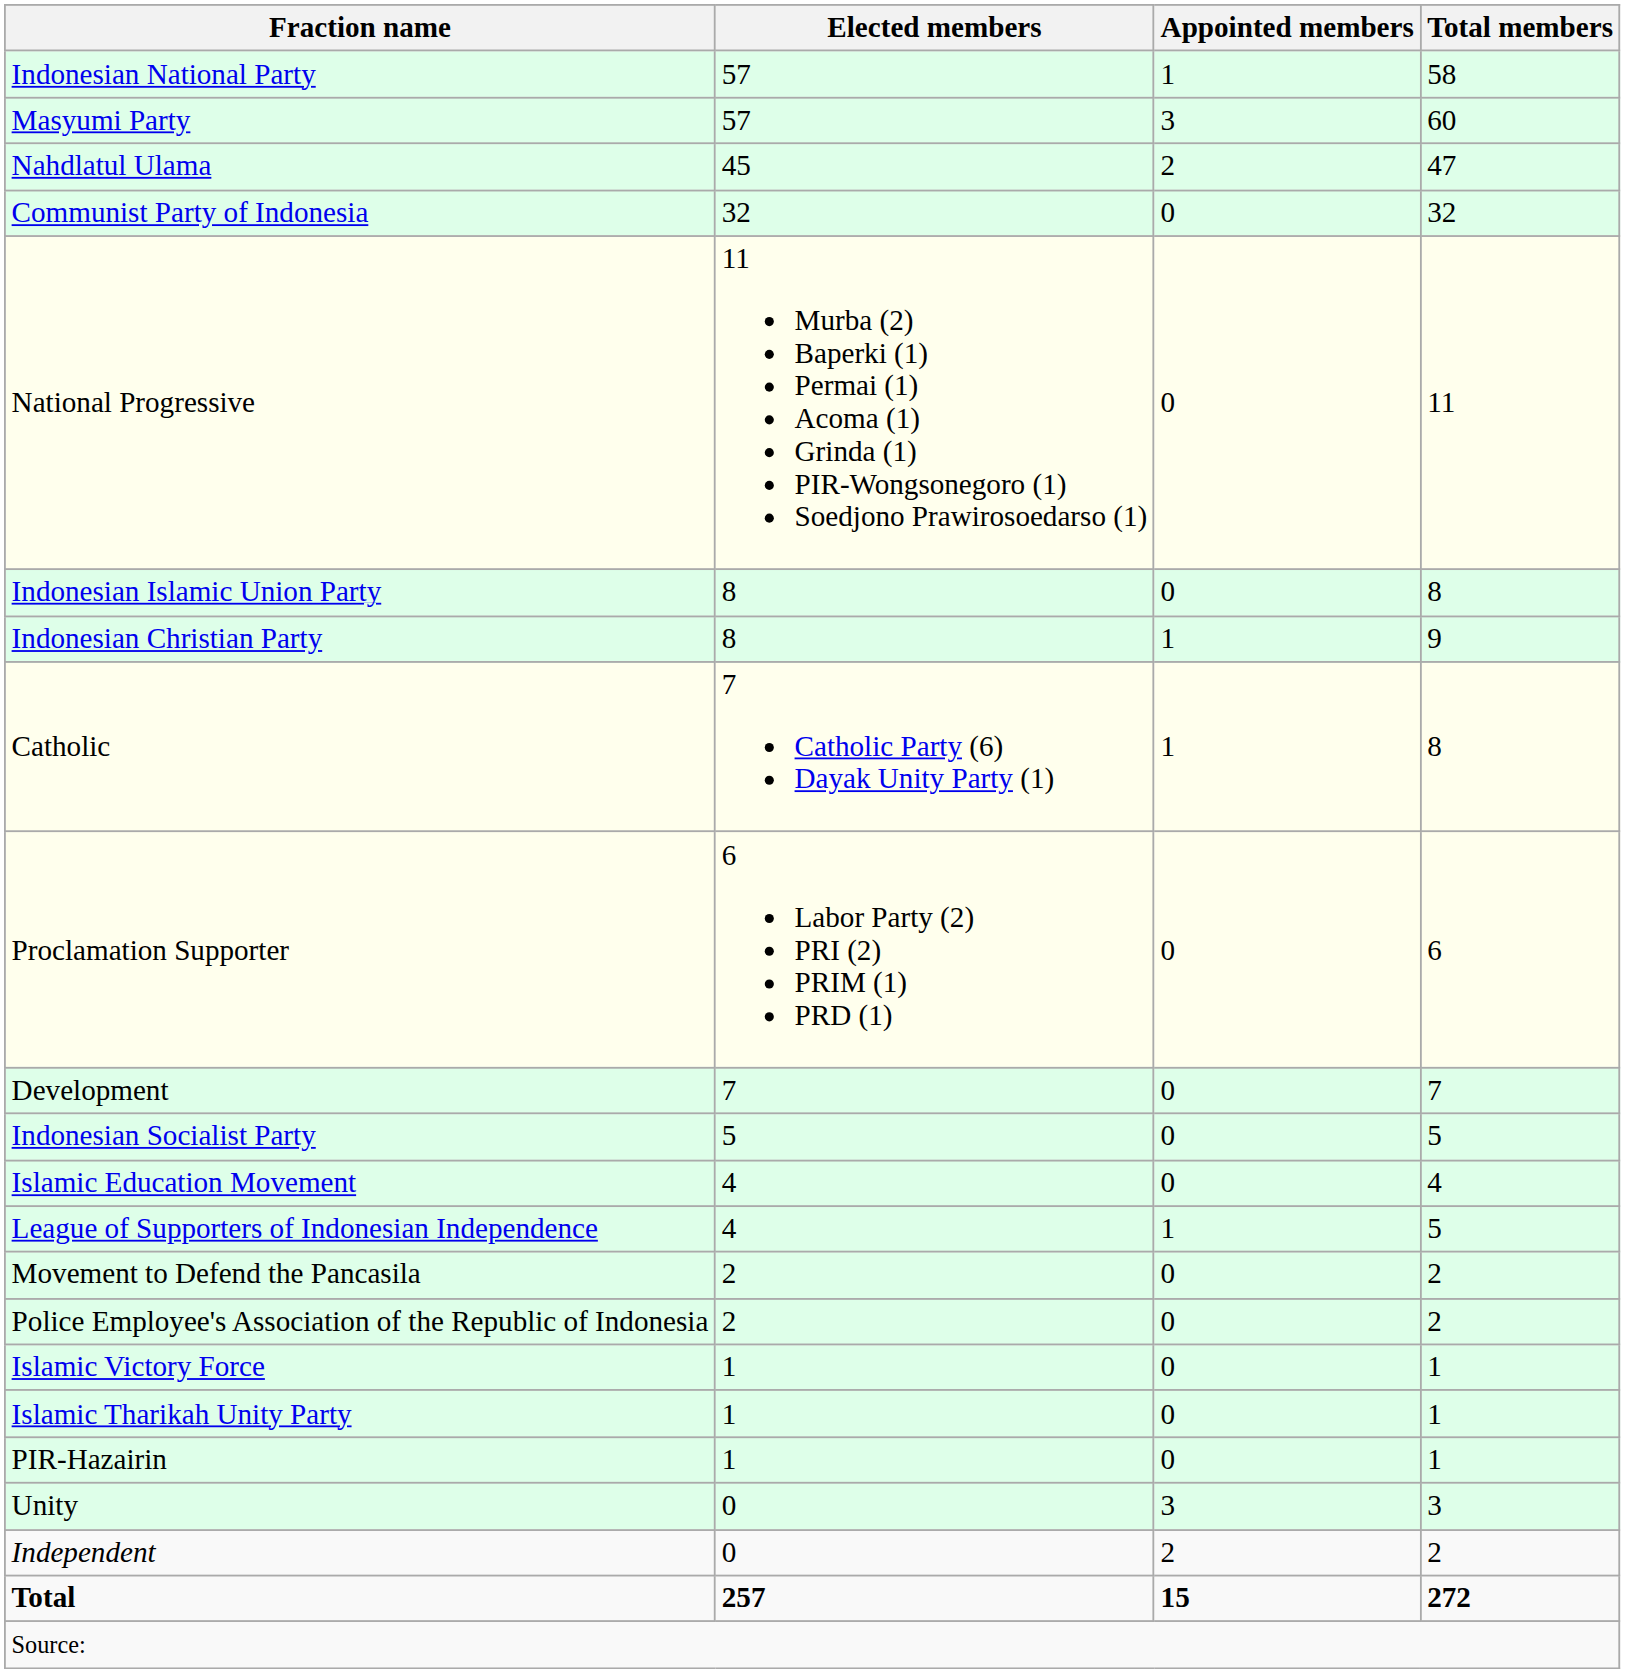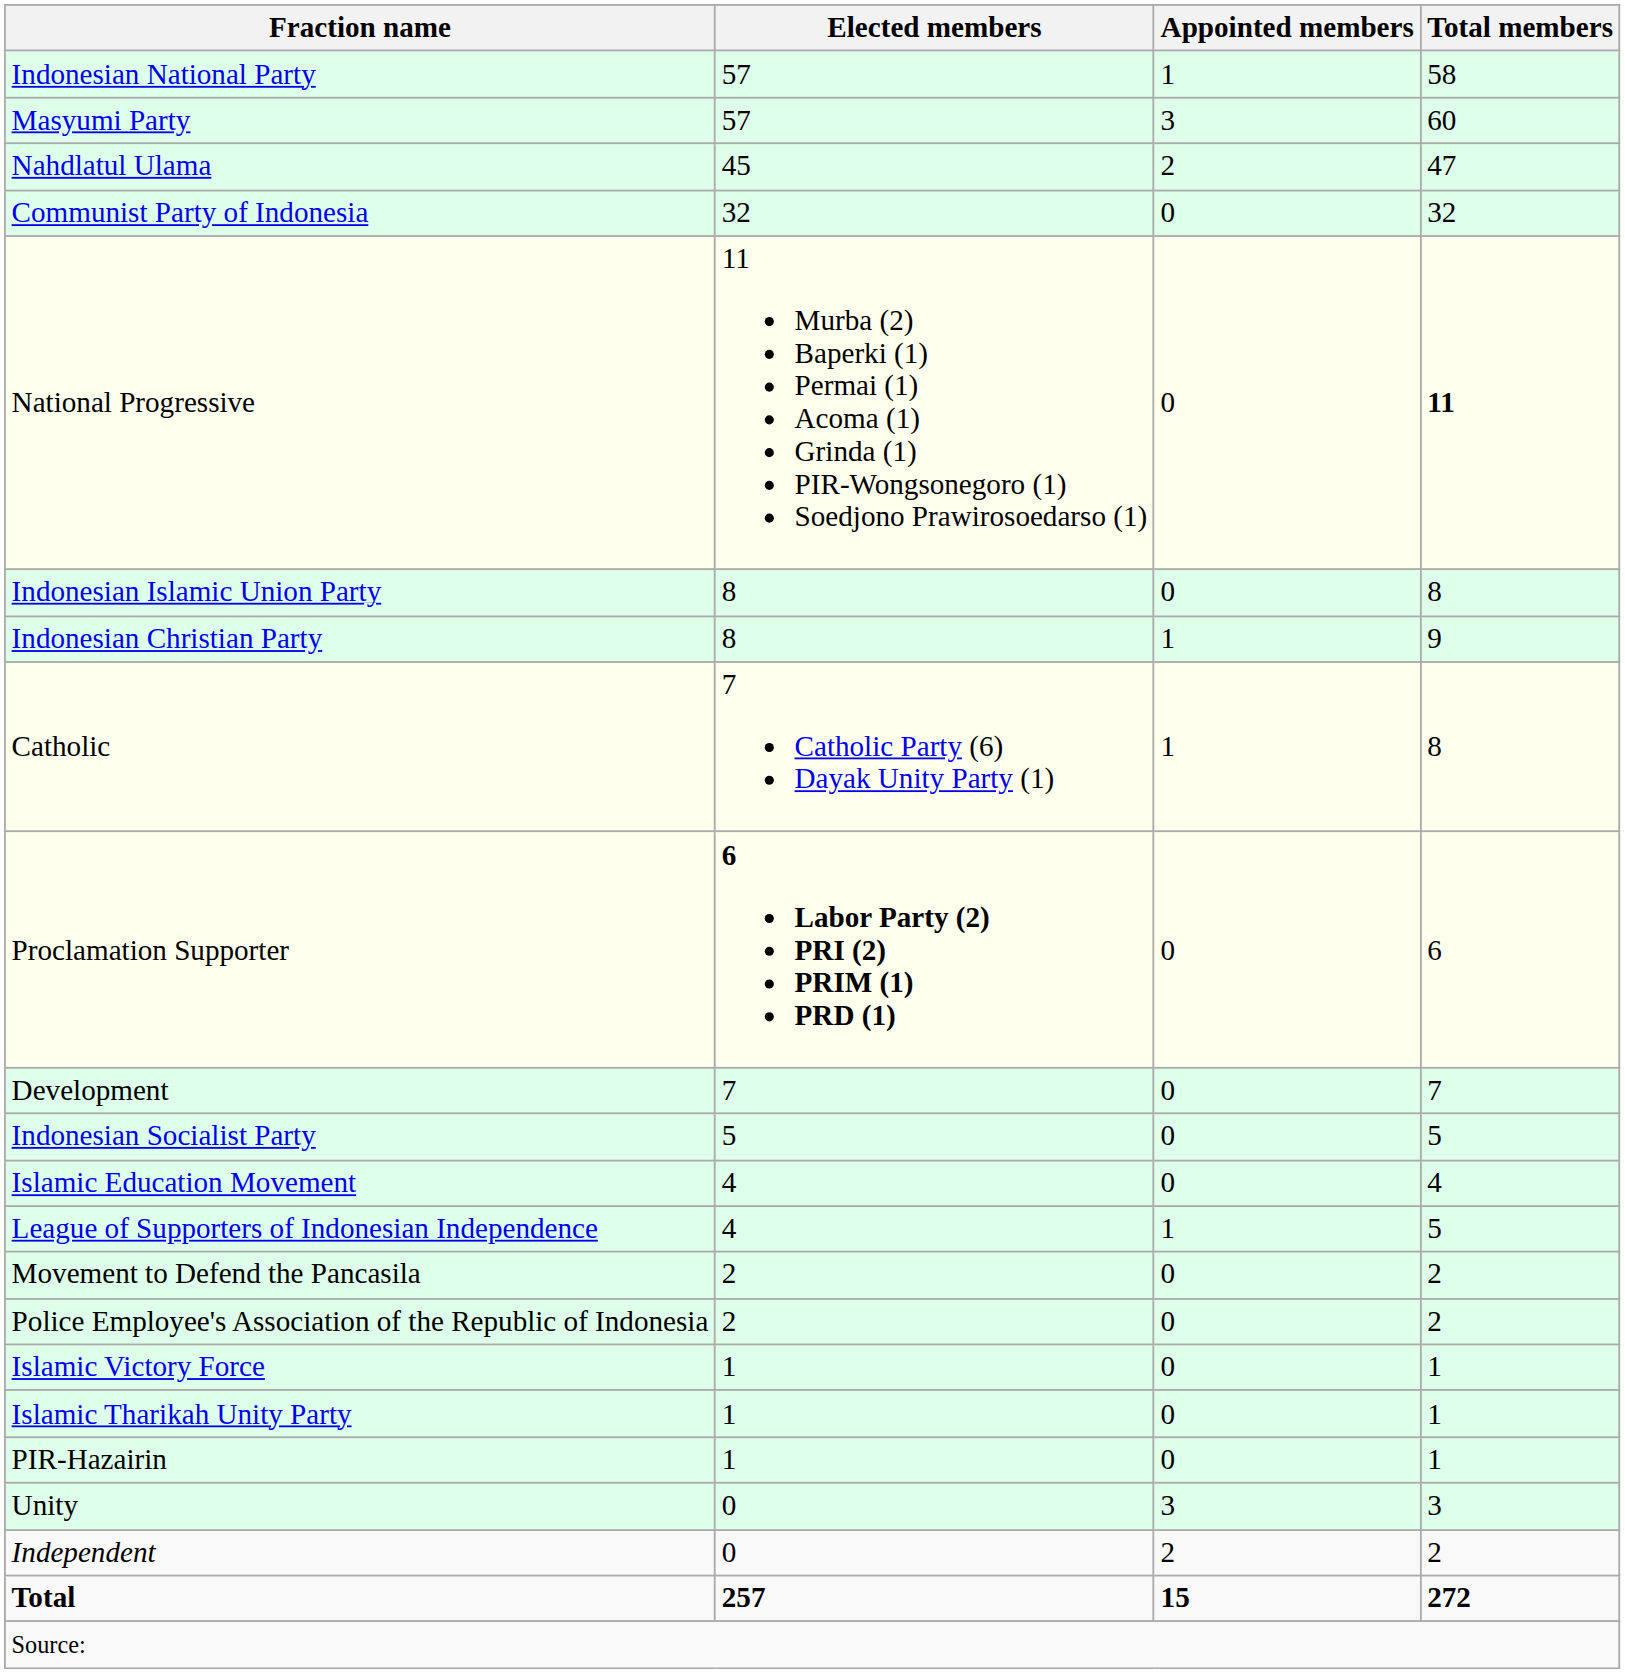(1441, 402) normal -> (1441, 402) bold
(934, 935) normal -> (934, 935) bold
